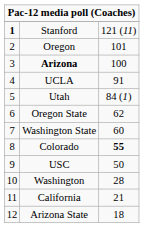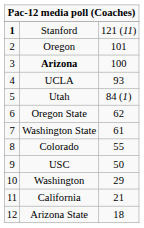(119, 80) 91 -> (119, 80) 93
(119, 130) 60 -> (119, 130) 61
(119, 147) bold -> (119, 147) normal
(119, 180) 28 -> (119, 180) 29
